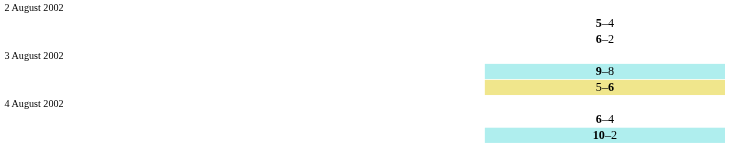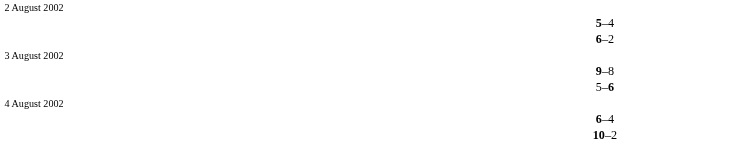(605, 71) paleturquoise background -> (605, 71) no background
(605, 87) khaki background -> (605, 87) no background
(605, 135) paleturquoise background -> (605, 135) no background
